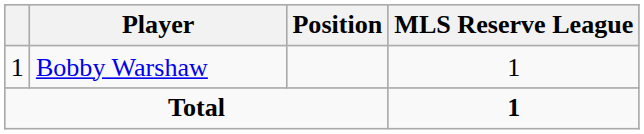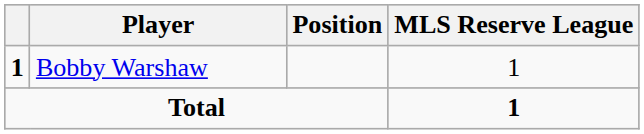(17, 66) normal -> (17, 66) bold
